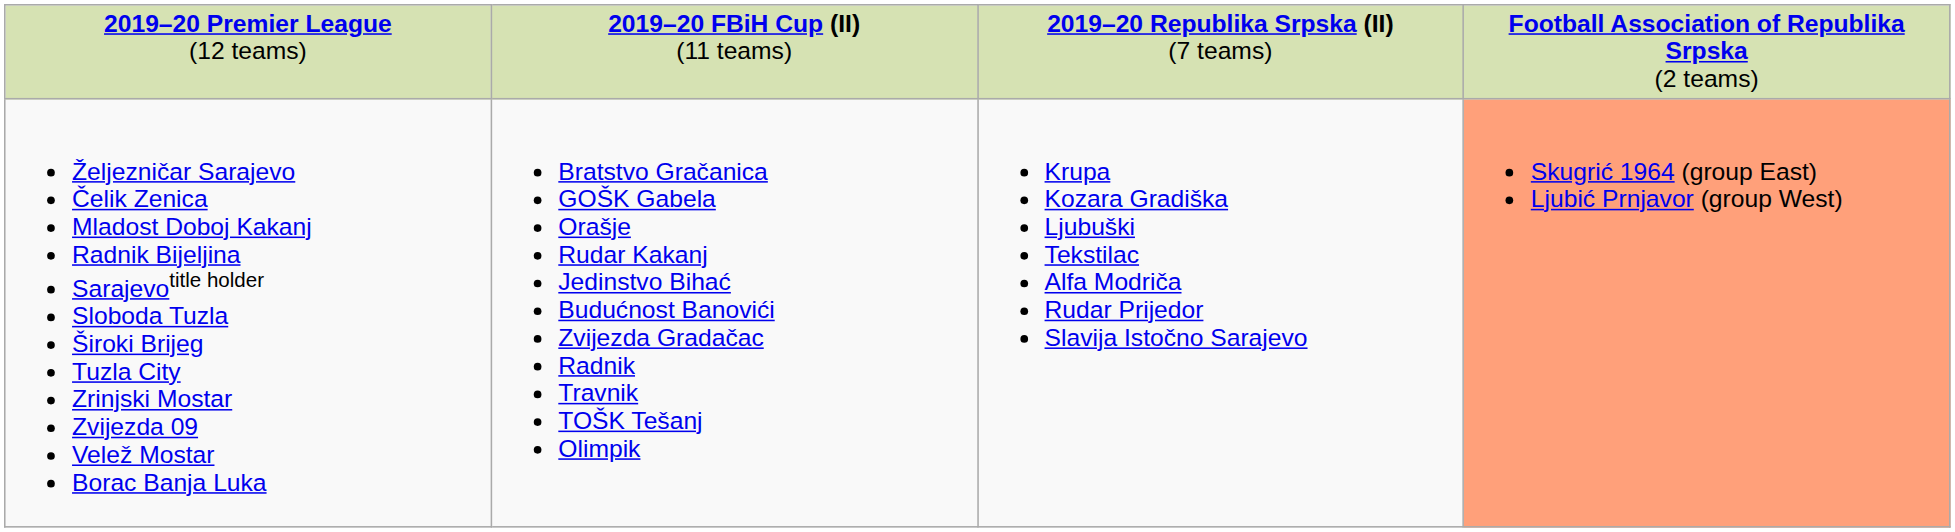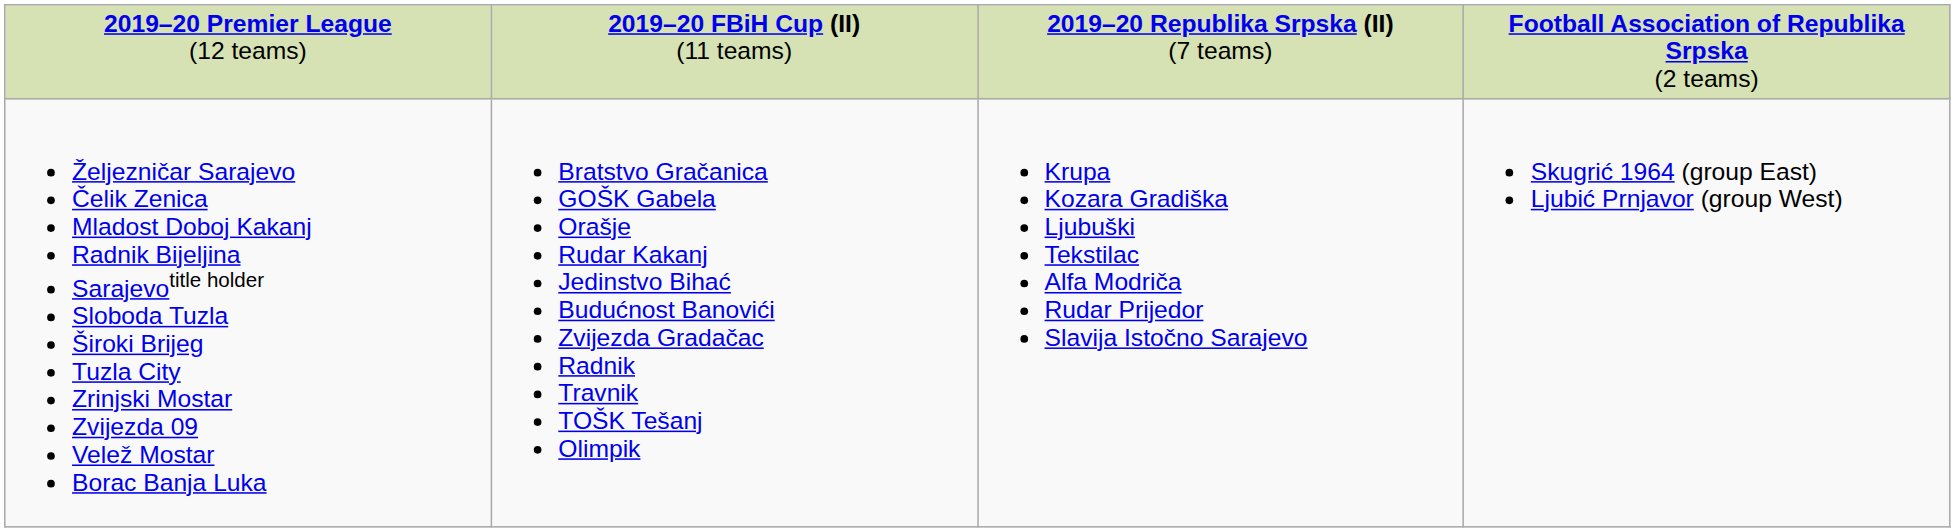(1707, 185) lightsalmon background -> (1707, 185) no background
